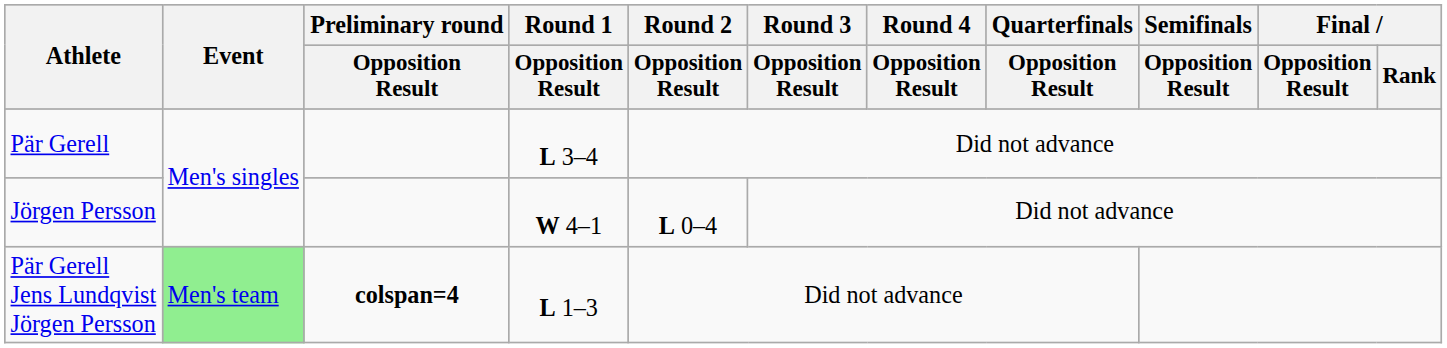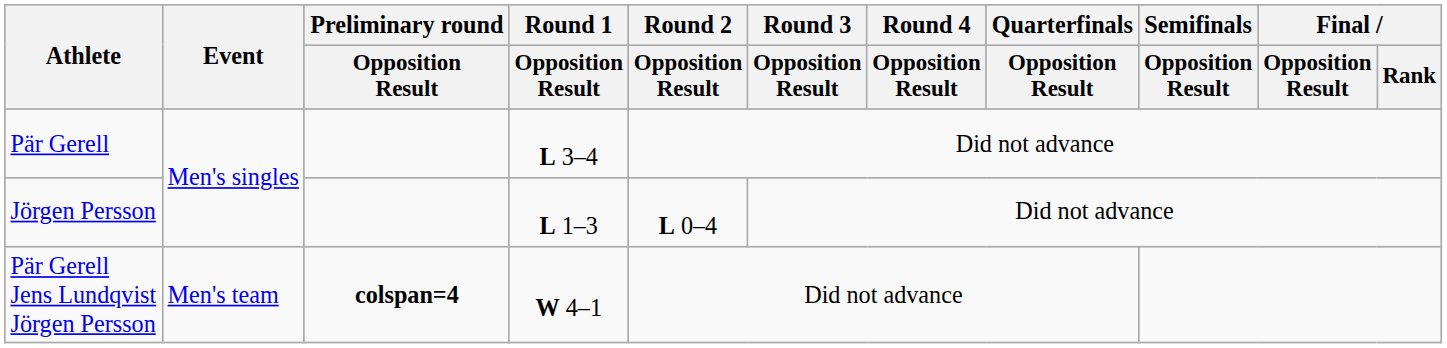(569, 226) W 4–1 -> (569, 226) L 1–3
(223, 294) lightgreen background -> (223, 294) no background
(569, 309) L 1–3 -> (569, 309) W 4–1
